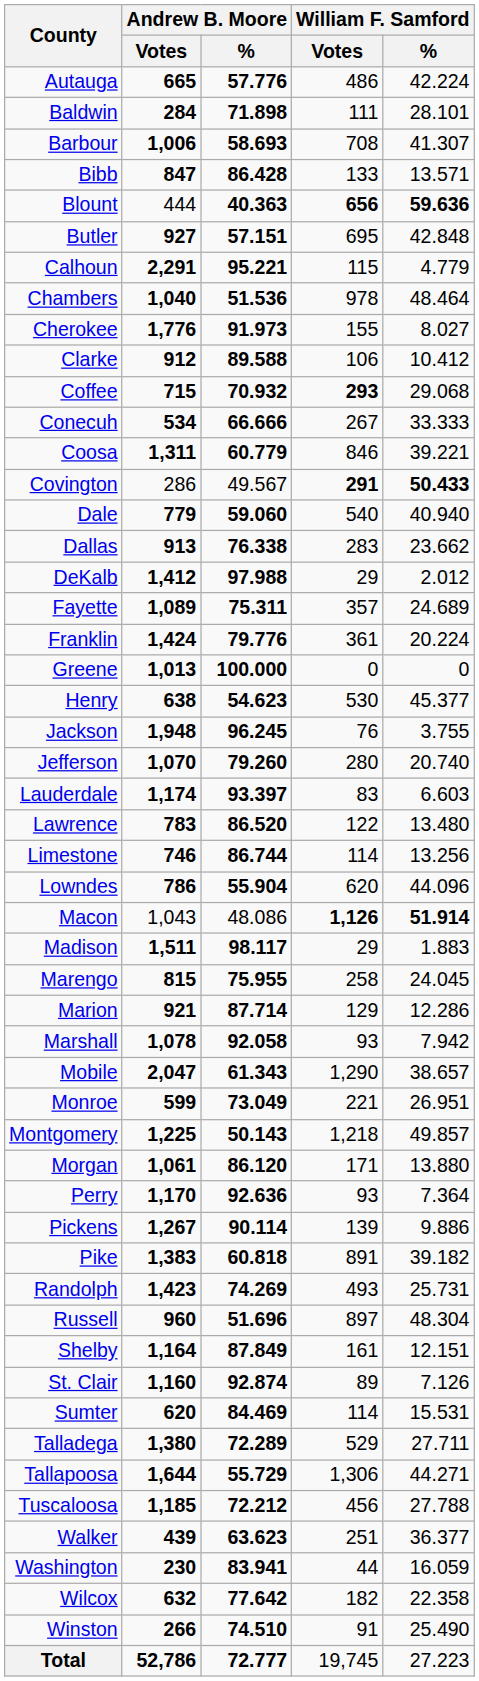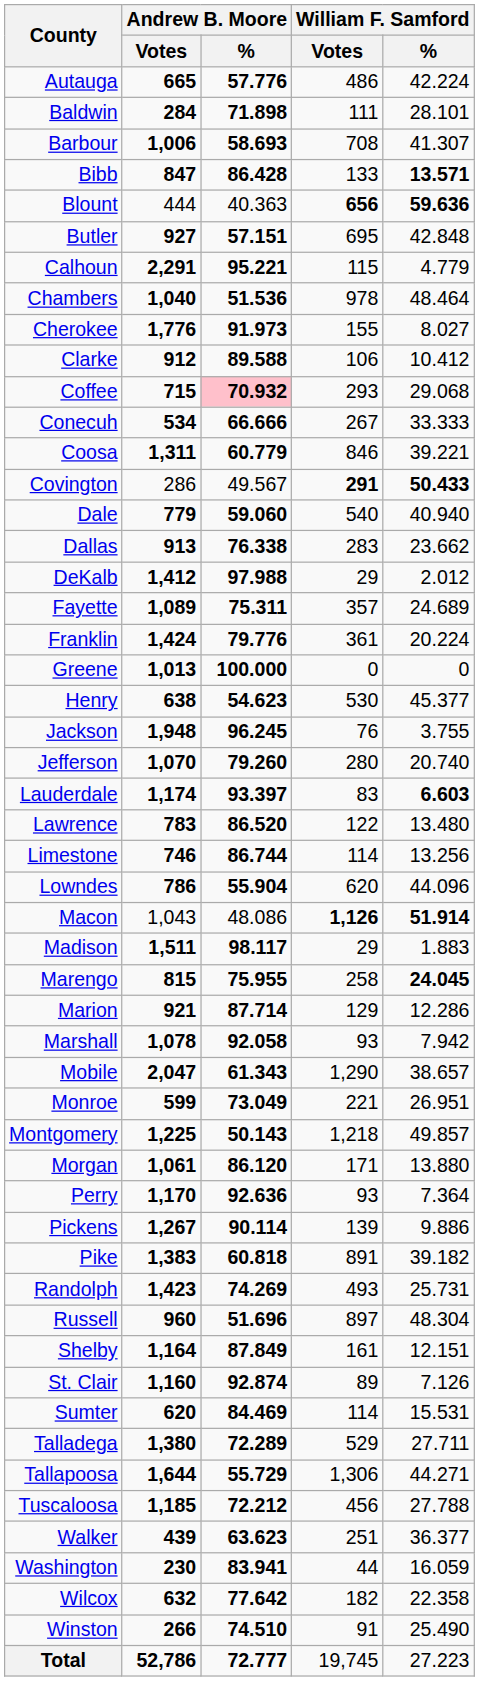(440, 174) normal -> (440, 174) bold
(257, 205) bold -> (257, 205) normal
(257, 391) no background -> (257, 391) pink background
(362, 391) bold -> (362, 391) normal
(445, 793) normal -> (445, 793) bold
(440, 979) normal -> (440, 979) bold
